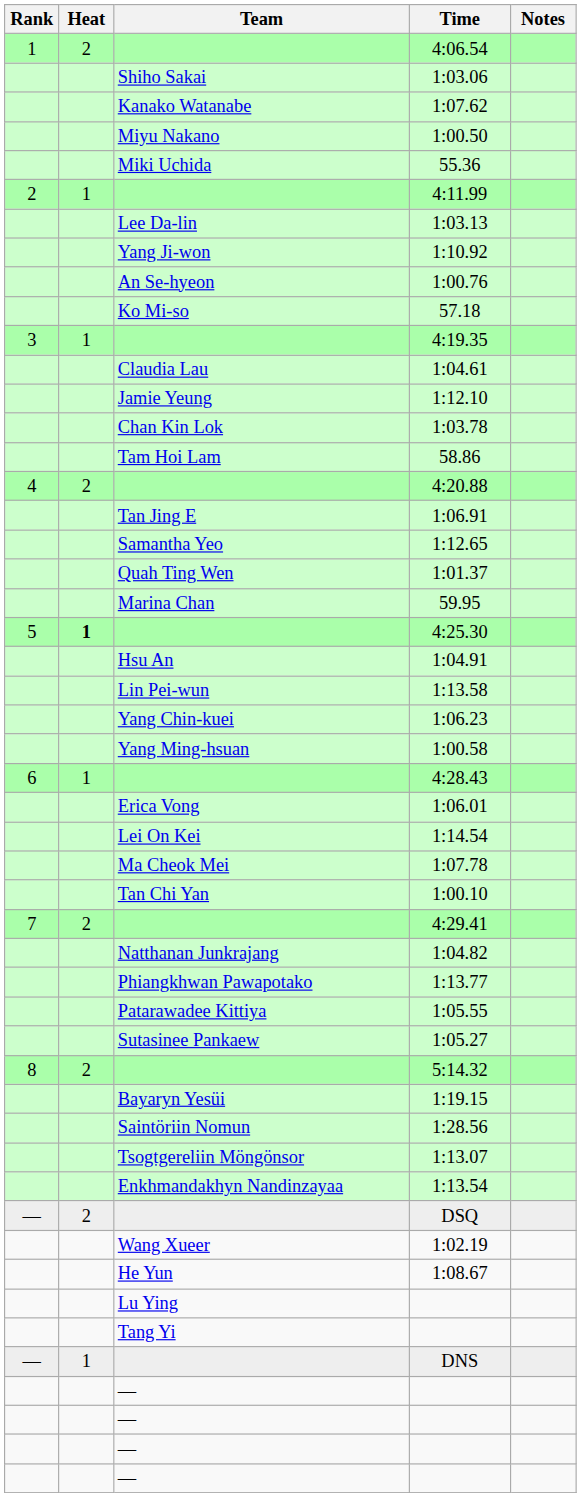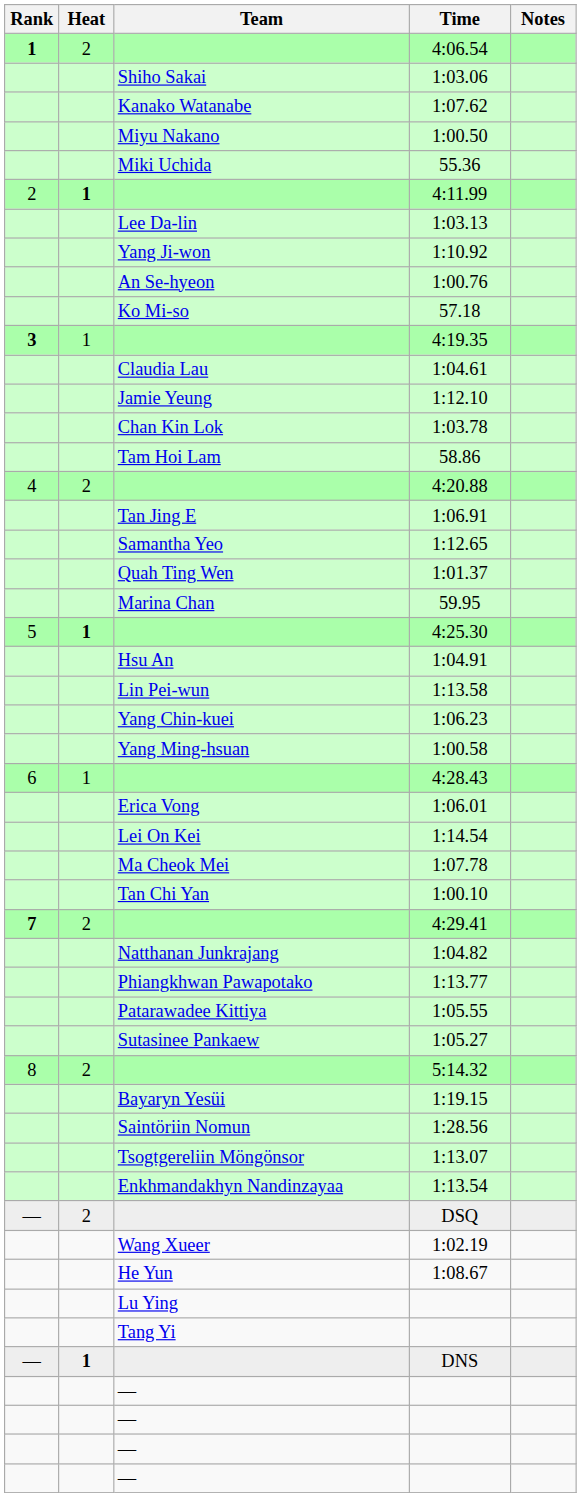(32, 48) normal -> (32, 48) bold
(86, 194) normal -> (86, 194) bold
(32, 340) normal -> (32, 340) bold
(32, 923) normal -> (32, 923) bold
(86, 1361) normal -> (86, 1361) bold
